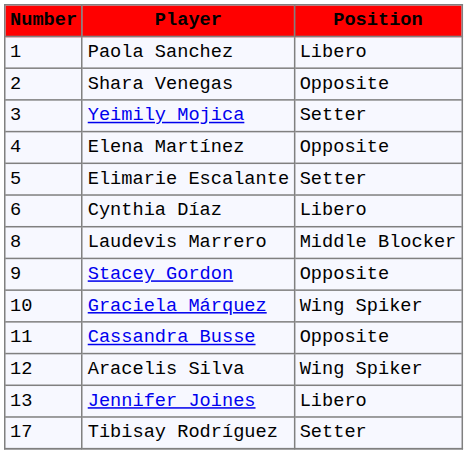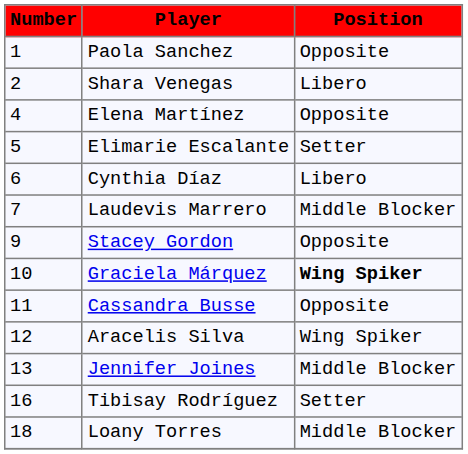(333, 52) Libero -> (344, 52) Opposite
(344, 84) Opposite -> (333, 84) Libero
- row: (166, 116)
(16, 243) 8 -> (16, 211) 7
(361, 306) normal -> (361, 274) bold
(333, 401) Libero -> (378, 369) Middle Blocker
(21, 433) 17 -> (21, 401) 16
+ row: (155, 433)
